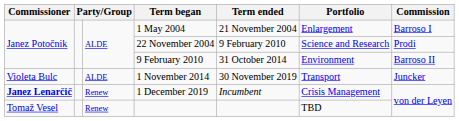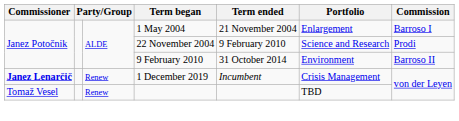- row: (173, 76)
